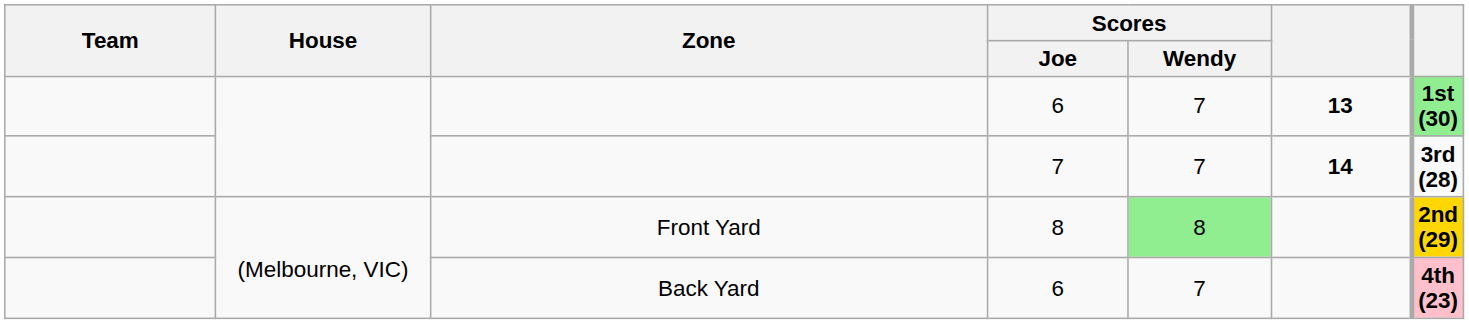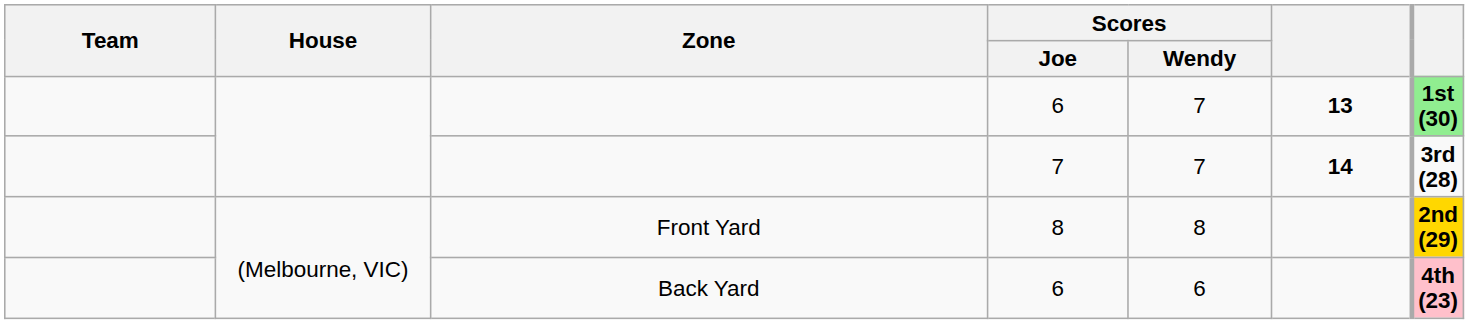(1200, 227) lightgreen background -> (1200, 227) no background
(1200, 288) 7 -> (1200, 288) 6
